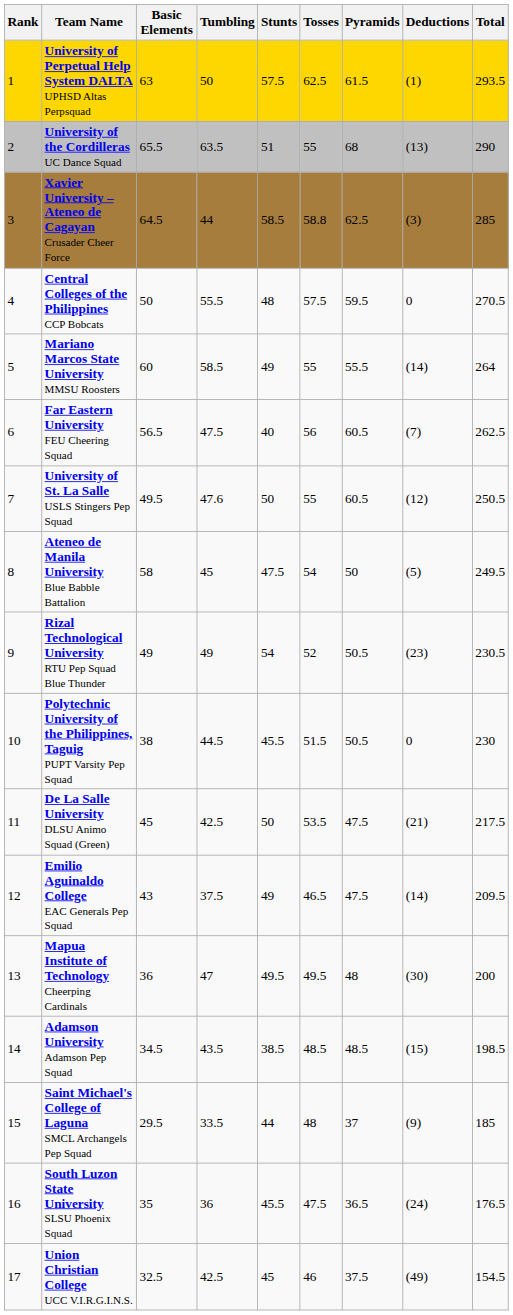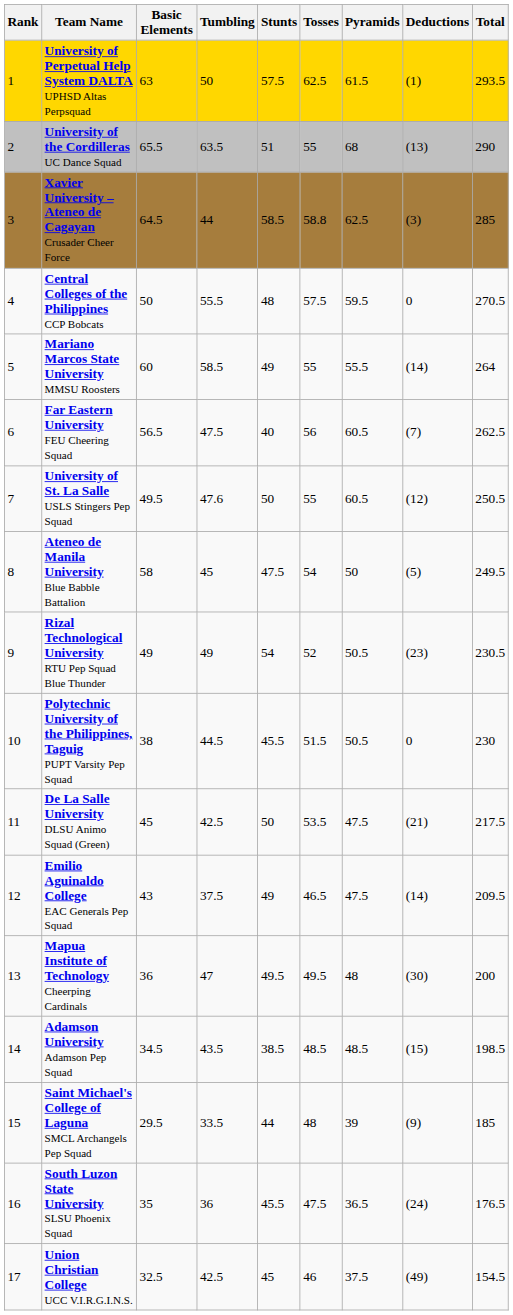(352, 1122) 37 -> (352, 1122) 39
